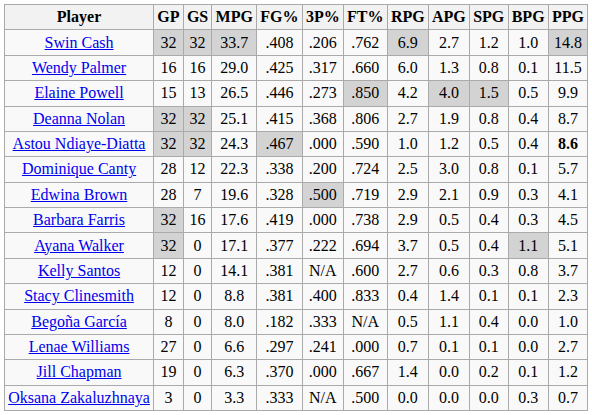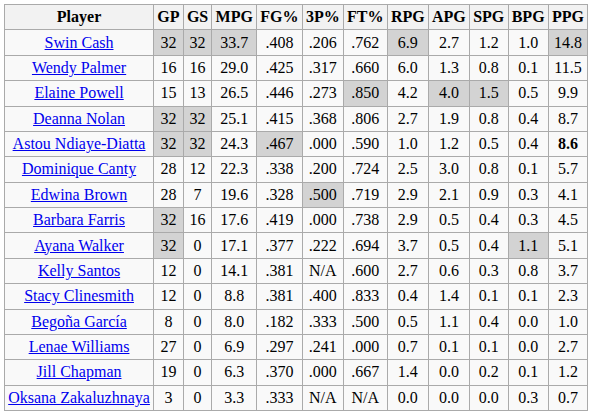(365, 321) N/A -> (365, 321) .500
(234, 347) 6.6 -> (234, 347) 6.9
(365, 397) .500 -> (365, 397) N/A
